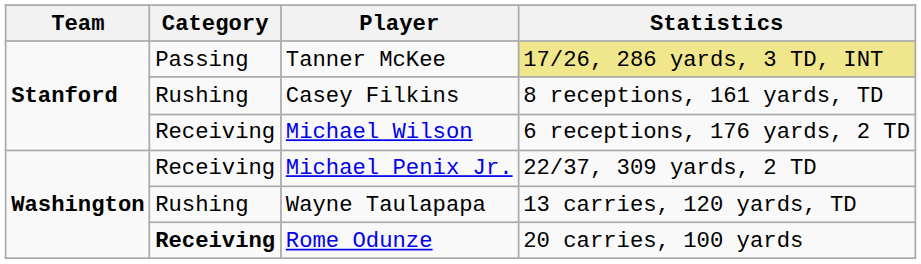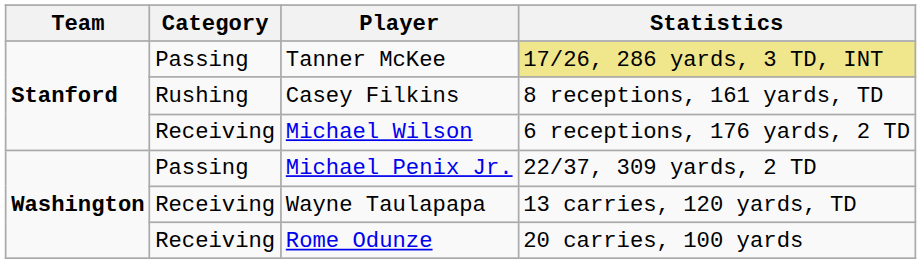(215, 168) Receiving -> (202, 168) Passing
(202, 204) Rushing -> (215, 204) Receiving
(215, 241) bold -> (215, 241) normal
